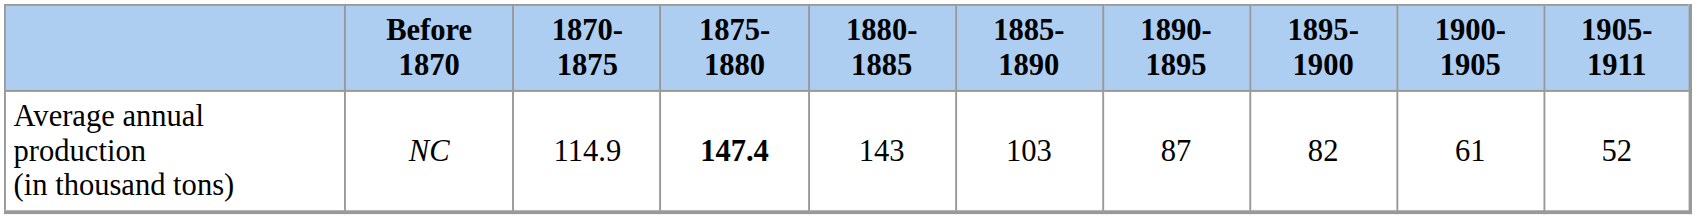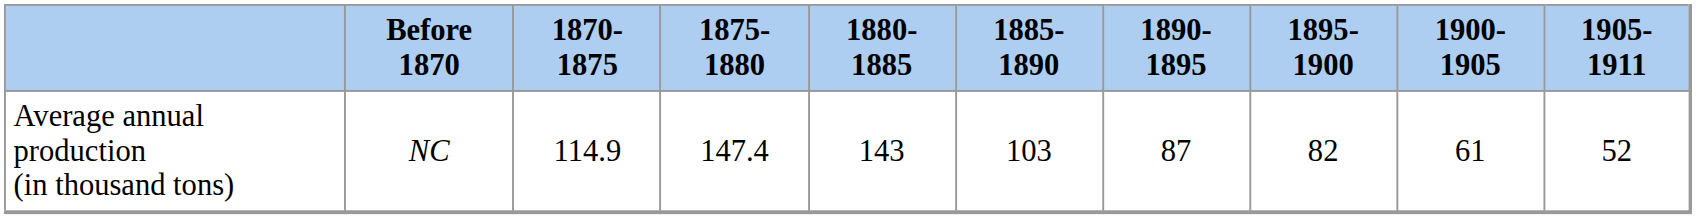(735, 150) bold -> (735, 150) normal
